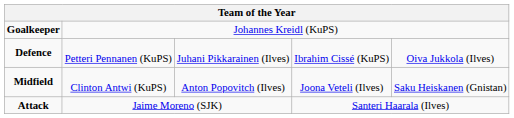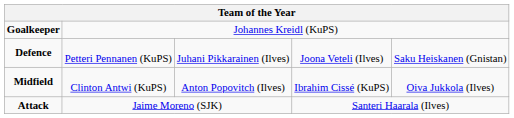(342, 59) Ibrahim Cissé (KuPS) -> (342, 59) Joona Veteli (Ilves)
(450, 59) Oiva Jukkola (Ilves) -> (450, 59) Saku Heiskanen (Gnistan)
(342, 88) Joona Veteli (Ilves) -> (342, 88) Ibrahim Cissé (KuPS)
(450, 88) Saku Heiskanen (Gnistan) -> (450, 88) Oiva Jukkola (Ilves)
